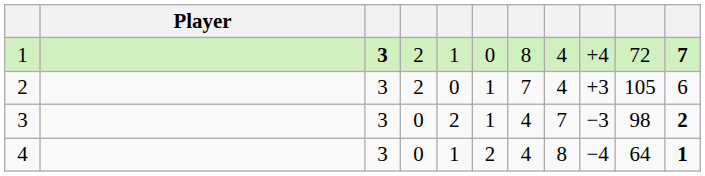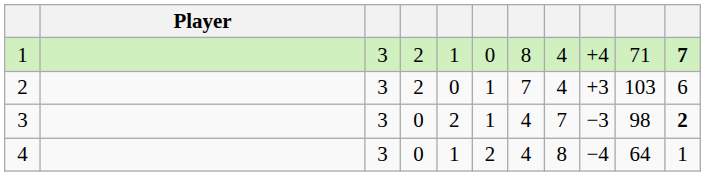(383, 54) bold -> (383, 54) normal
(640, 54) 72 -> (640, 54) 71
(640, 87) 105 -> (640, 87) 103
(682, 154) bold -> (682, 154) normal
